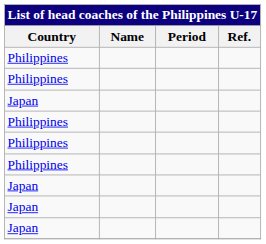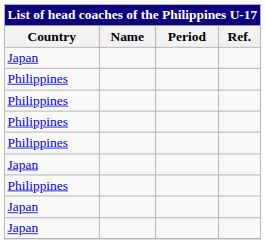(38, 57) Philippines -> (23, 57) Japan
(23, 100) Japan -> (38, 100) Philippines
(38, 164) Philippines -> (23, 164) Japan
(23, 185) Japan -> (38, 185) Philippines
